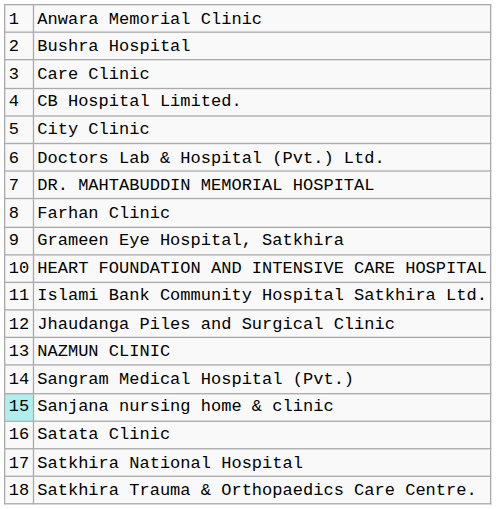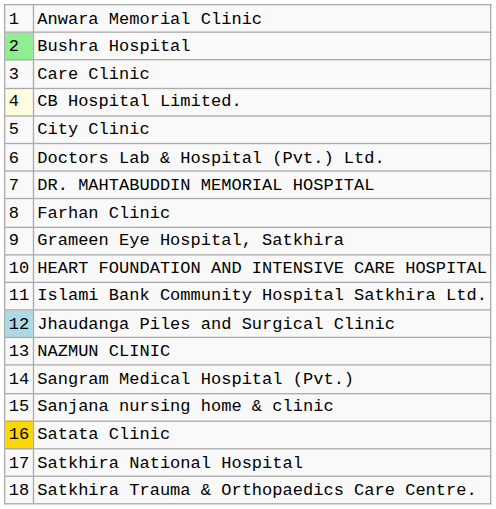(14, 46) no background -> (14, 46) lightgreen background
(14, 102) no background -> (14, 102) lightyellow background
(19, 324) no background -> (19, 324) lightblue background
(19, 407) paleturquoise background -> (19, 407) no background
(19, 435) no background -> (19, 435) gold background
